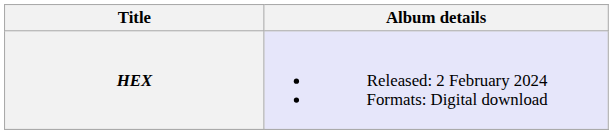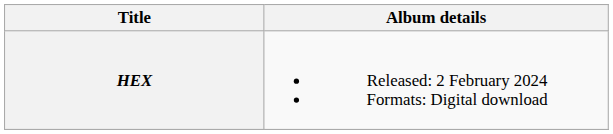(436, 90) lavender background -> (436, 90) no background
